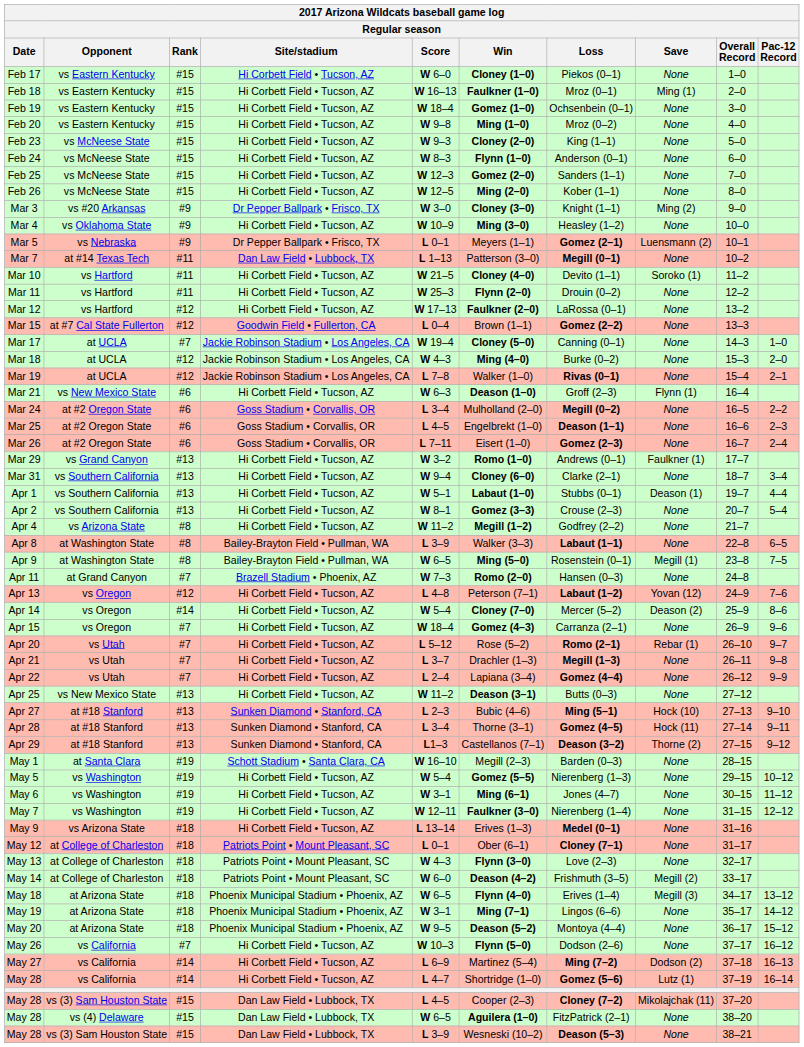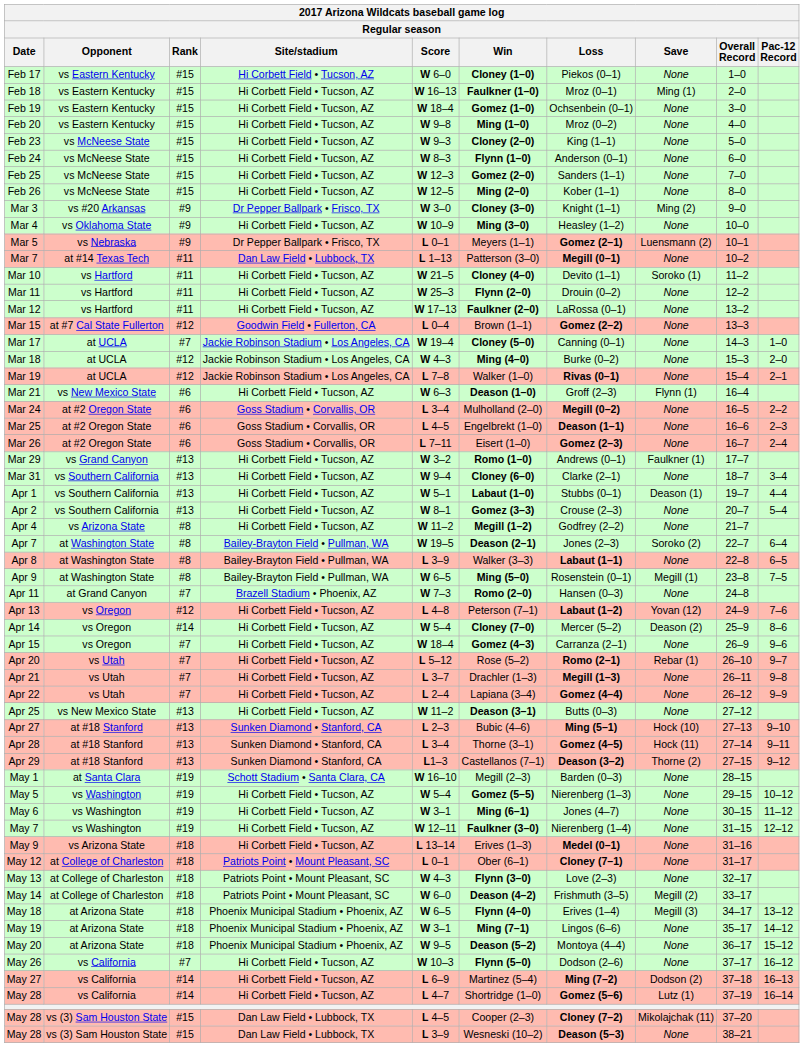(185, 309) #12 -> (185, 309) #11
+ row: (24, 543)
- row: (24, 1017)
